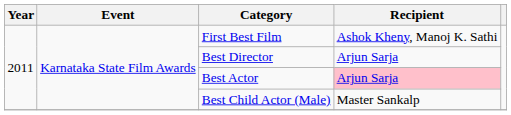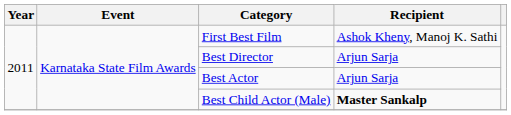(367, 78) pink background -> (367, 78) no background
(378, 99) normal -> (382, 99) bold
